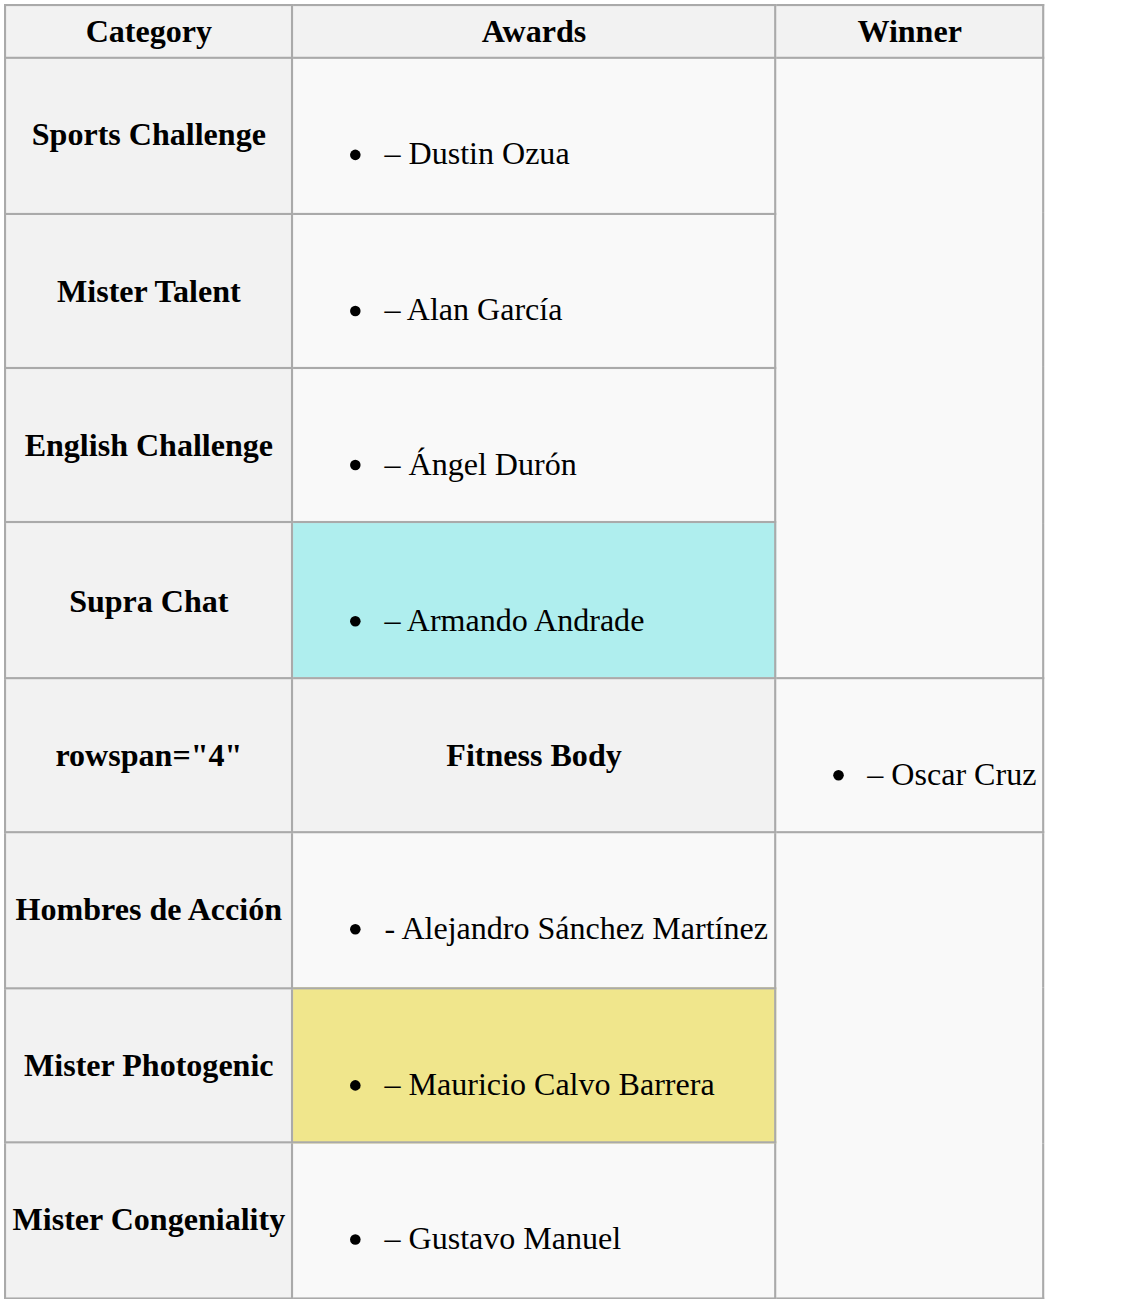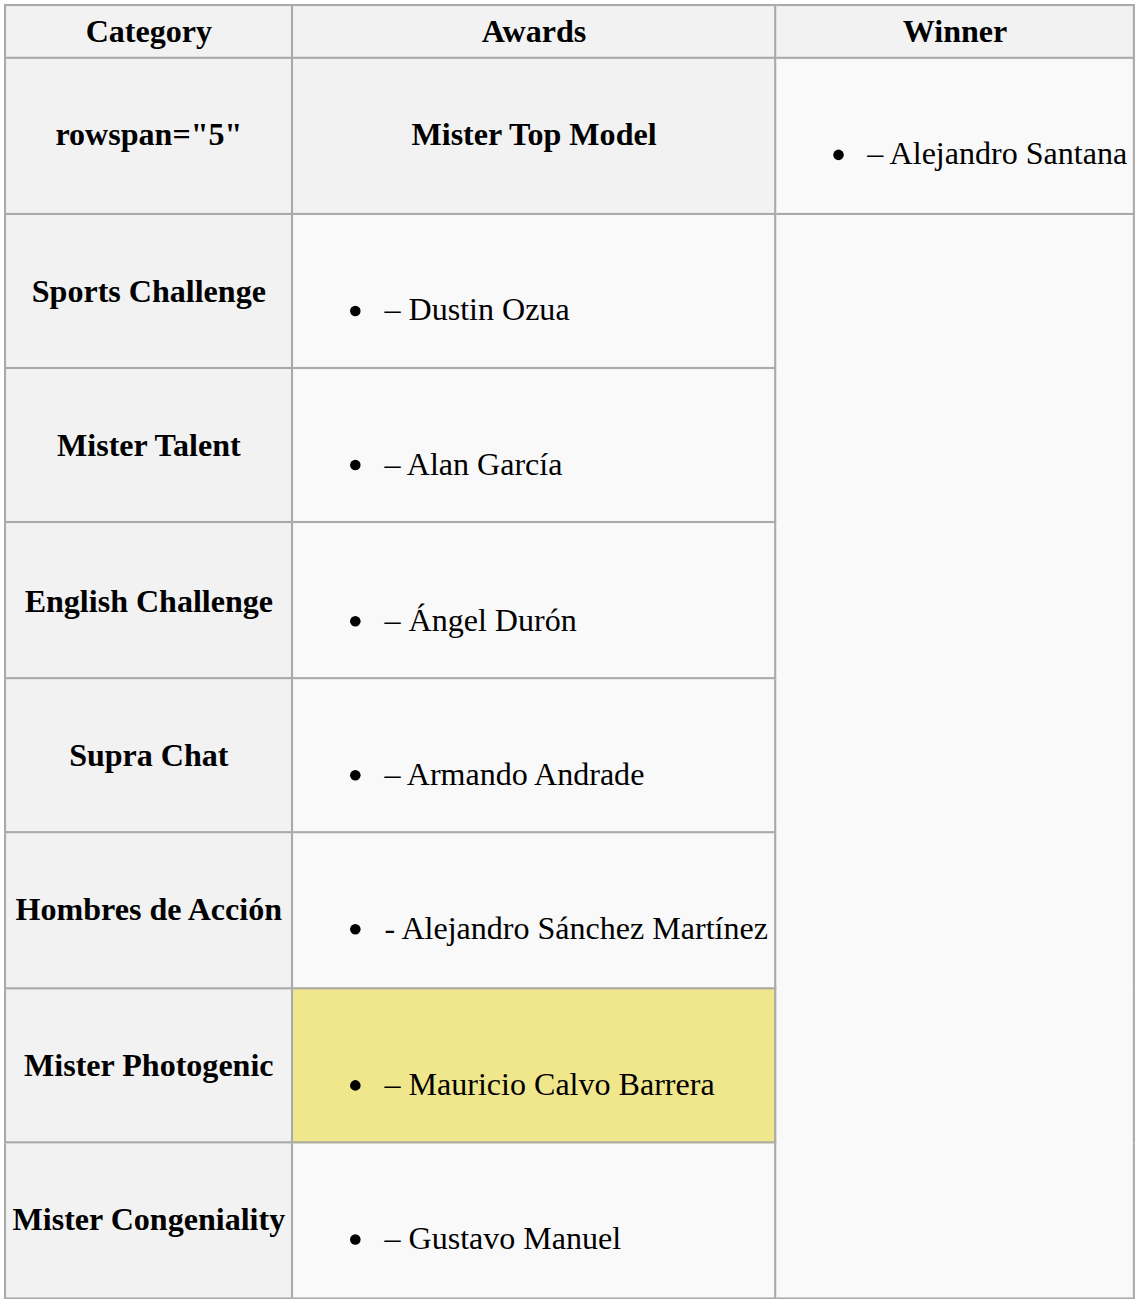+ row: (149, 135)
(534, 619) paleturquoise background -> (534, 774) no background
- row: (149, 754)
